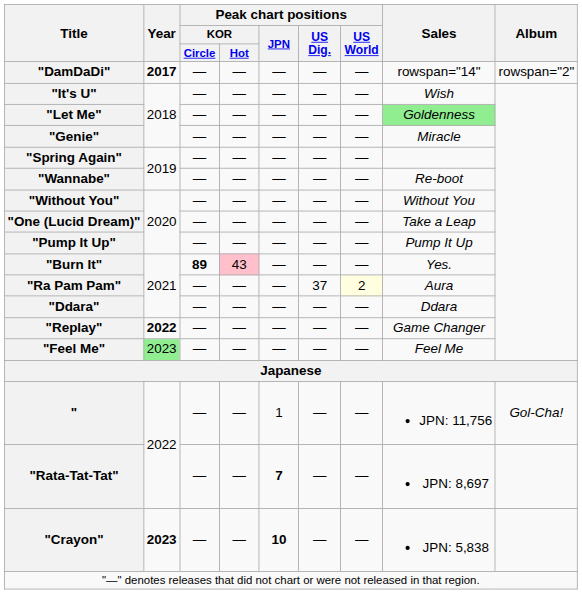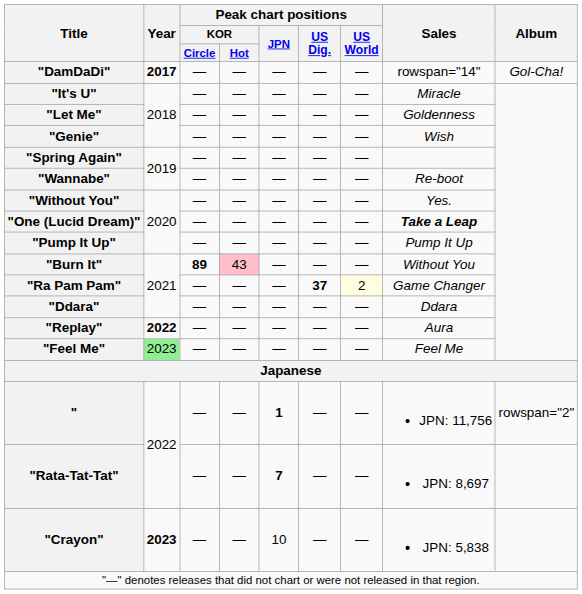(536, 72) rowspan="2" -> (536, 72) Gol-Cha!
(439, 93) Wish -> (439, 93) Miracle
(439, 115) lightgreen background -> (439, 115) no background
(439, 136) Miracle -> (439, 136) Wish
(439, 200) Without You -> (439, 200) Yes.
(439, 221) normal -> (439, 221) bold
(439, 264) Yes. -> (439, 264) Without You
(320, 285) normal -> (320, 285) bold
(439, 285) Aura -> (439, 285) Game Changer
(439, 328) Game Changer -> (439, 328) Aura
(279, 413) normal -> (279, 413) bold
(536, 413) Gol-Cha! -> (536, 413) rowspan="2"
(279, 539) bold -> (279, 539) normal
